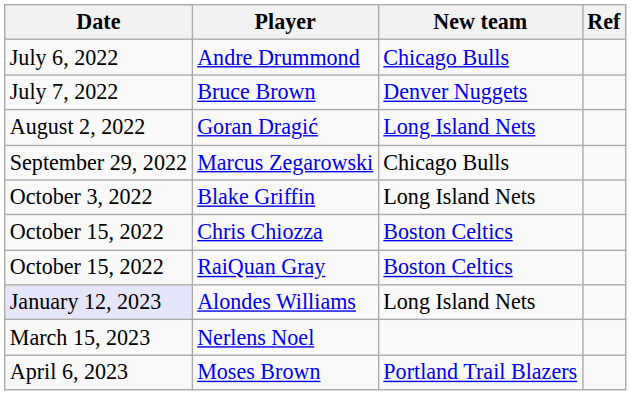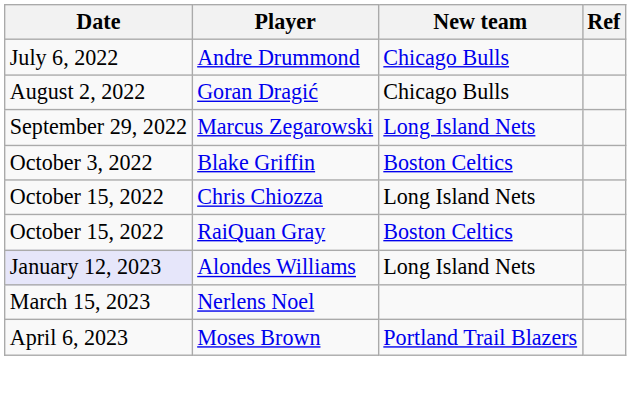- row: (256, 92)
(459, 127) Long Island Nets -> (446, 92) Chicago Bulls
(446, 162) Chicago Bulls -> (459, 127) Long Island Nets
(459, 197) Long Island Nets -> (448, 162) Boston Celtics
(448, 232) Boston Celtics -> (459, 197) Long Island Nets
